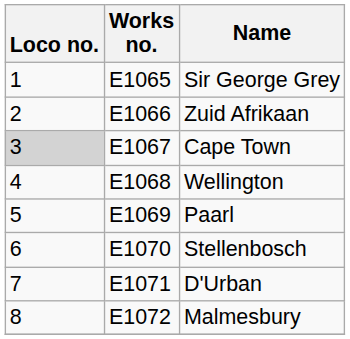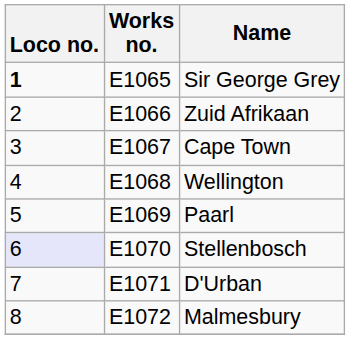(16, 79) normal -> (16, 79) bold
(16, 147) lightgrey background -> (16, 147) no background
(16, 249) no background -> (16, 249) lavender background
